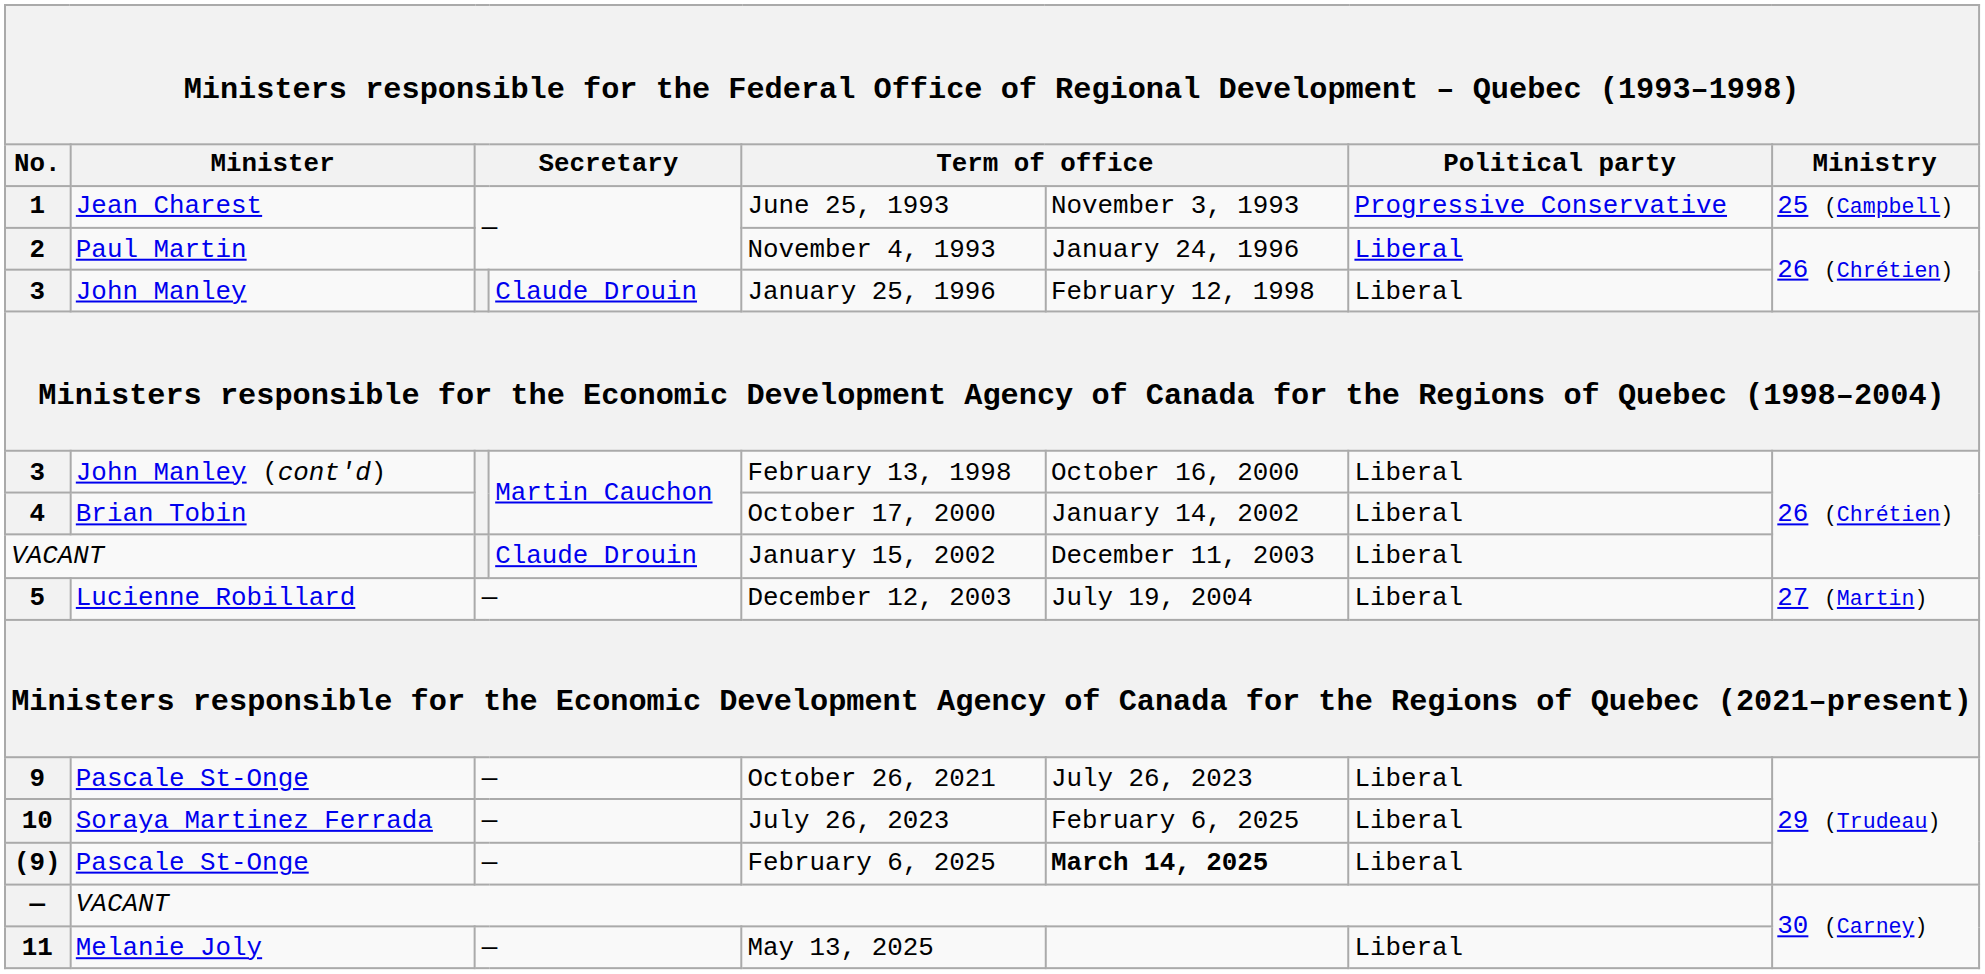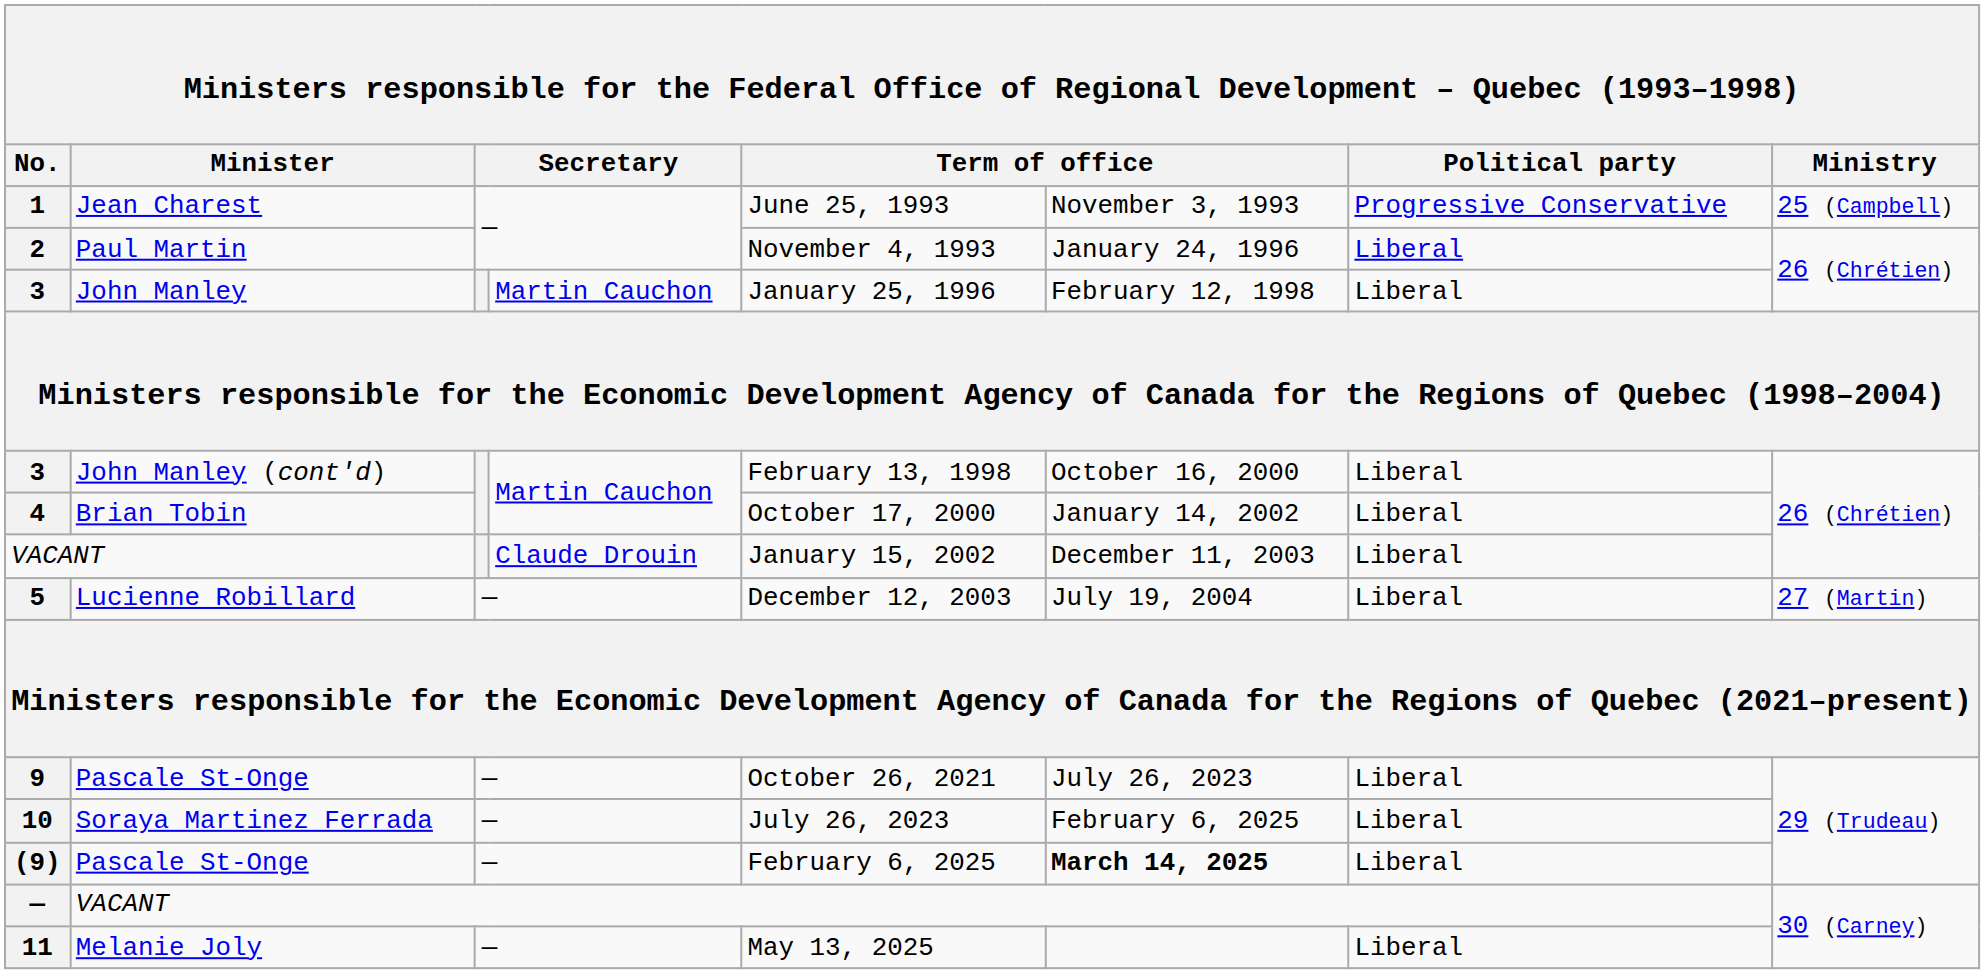(596, 291) Claude Drouin -> (604, 291) Martin Cauchon
